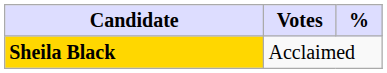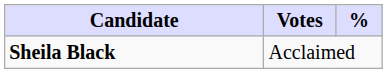(62, 52) gold background -> (62, 52) no background
